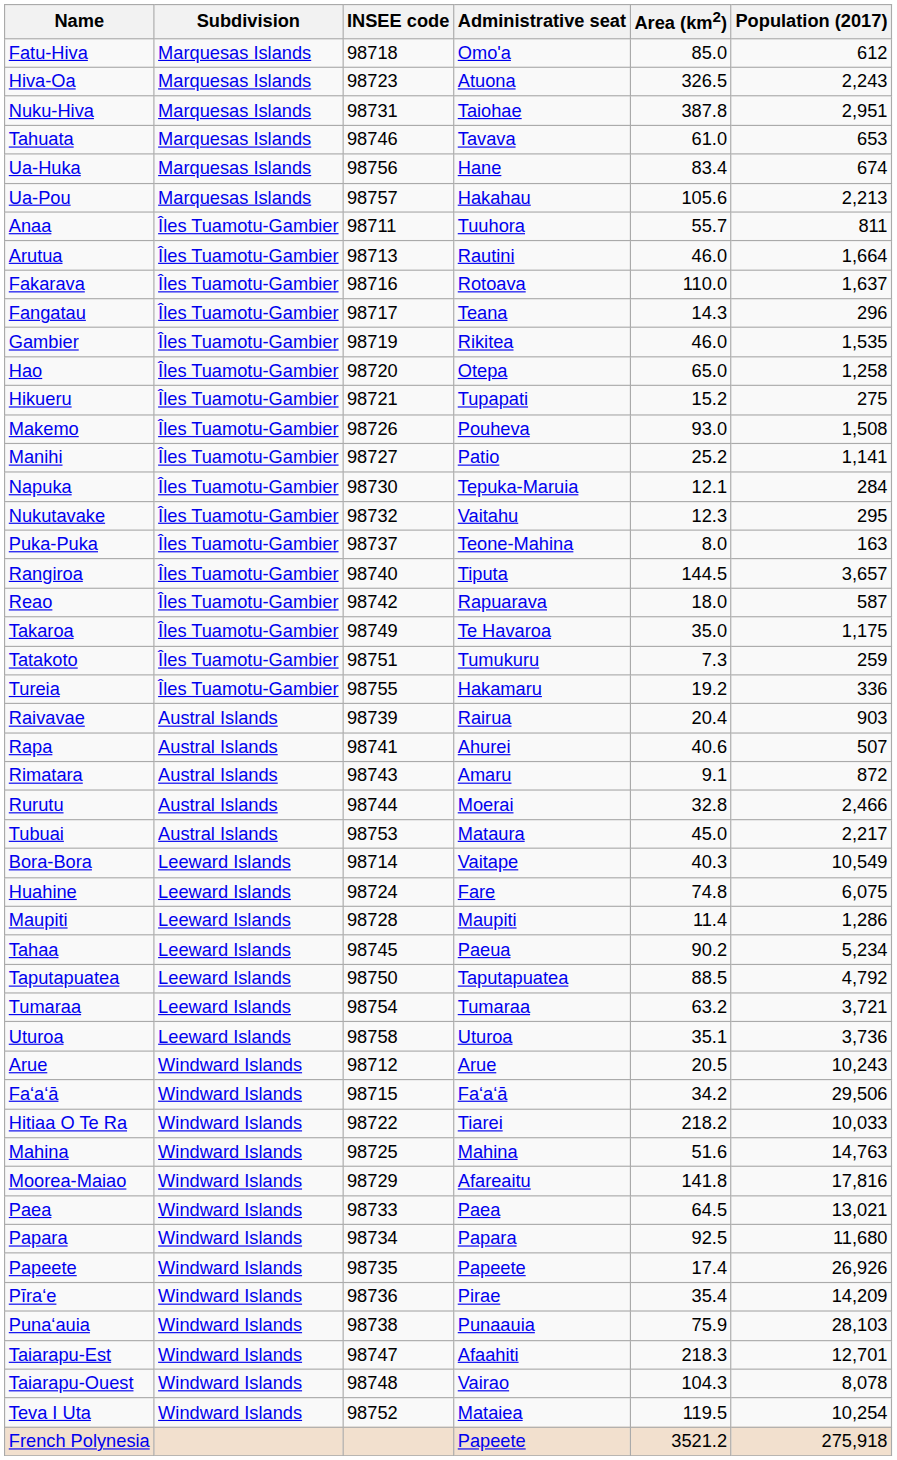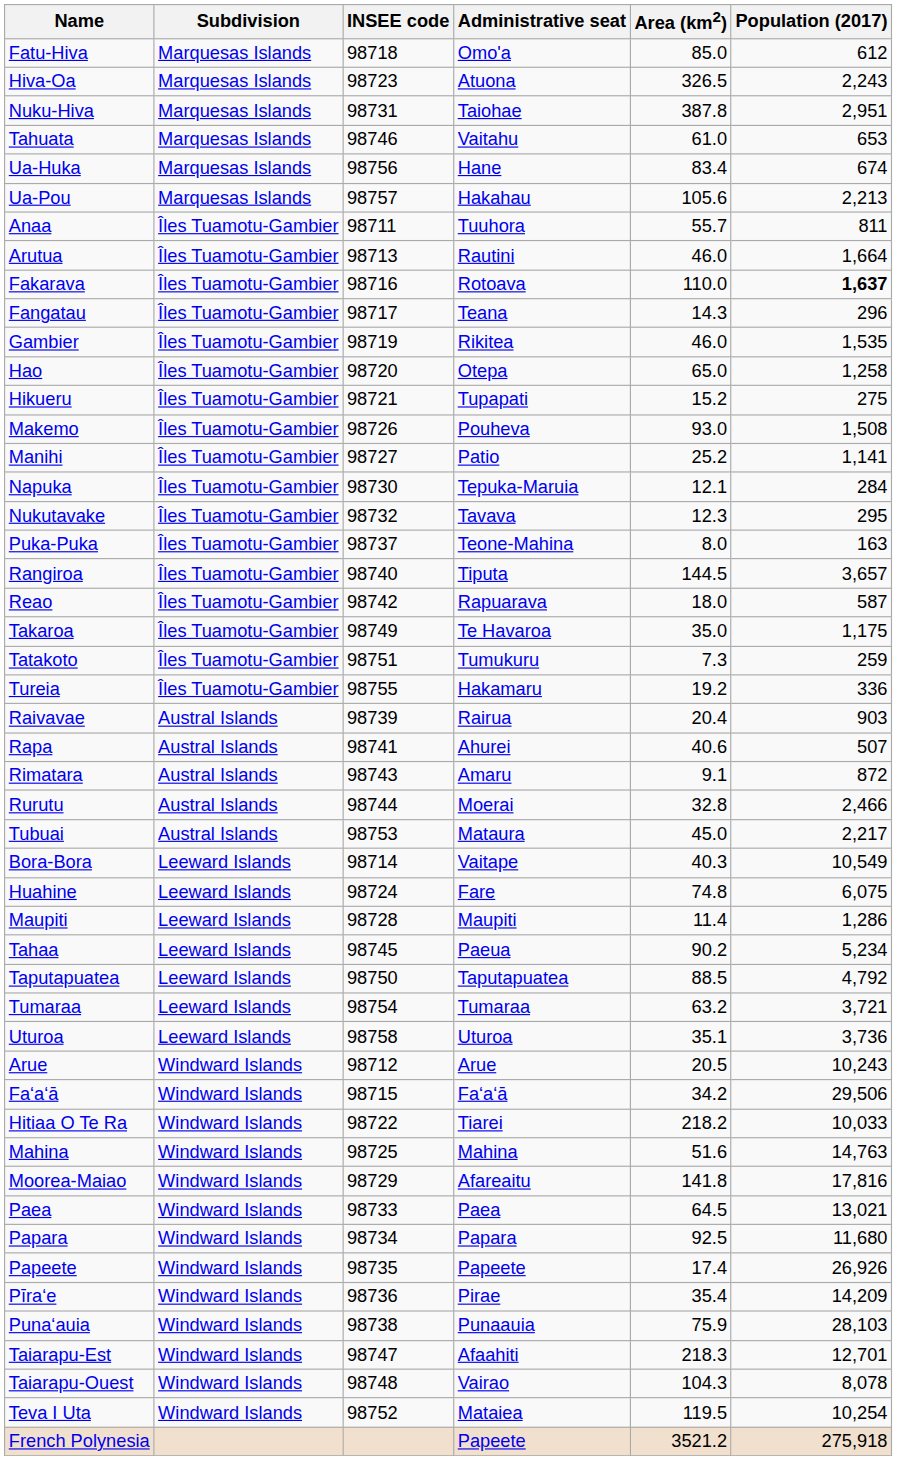(487, 139) Tavava -> (488, 139) Vaitahu
(865, 284) normal -> (865, 284) bold
(488, 515) Vaitahu -> (487, 515) Tavava
